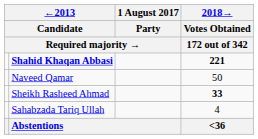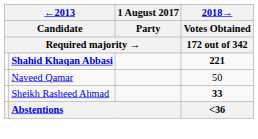- row: (58, 110)
